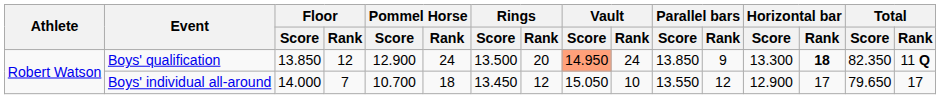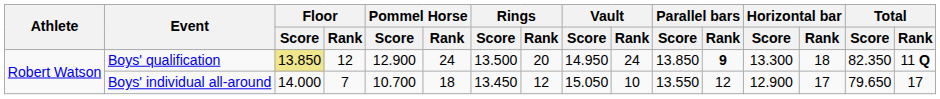(300, 61) no background -> (300, 61) khaki background
(587, 61) lightsalmon background -> (587, 61) no background
(723, 61) normal -> (723, 61) bold
(822, 61) bold -> (822, 61) normal
